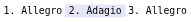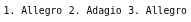(95, 11) lavender background -> (95, 11) no background
